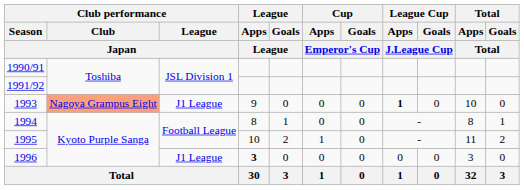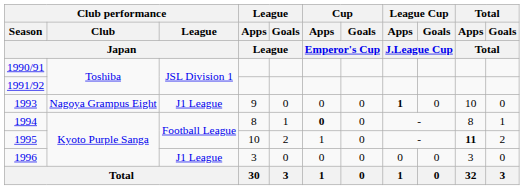(103, 103) lightsalmon background -> (103, 103) no background
(322, 121) normal -> (322, 121) bold
(471, 139) normal -> (471, 139) bold
(254, 157) bold -> (254, 157) normal
